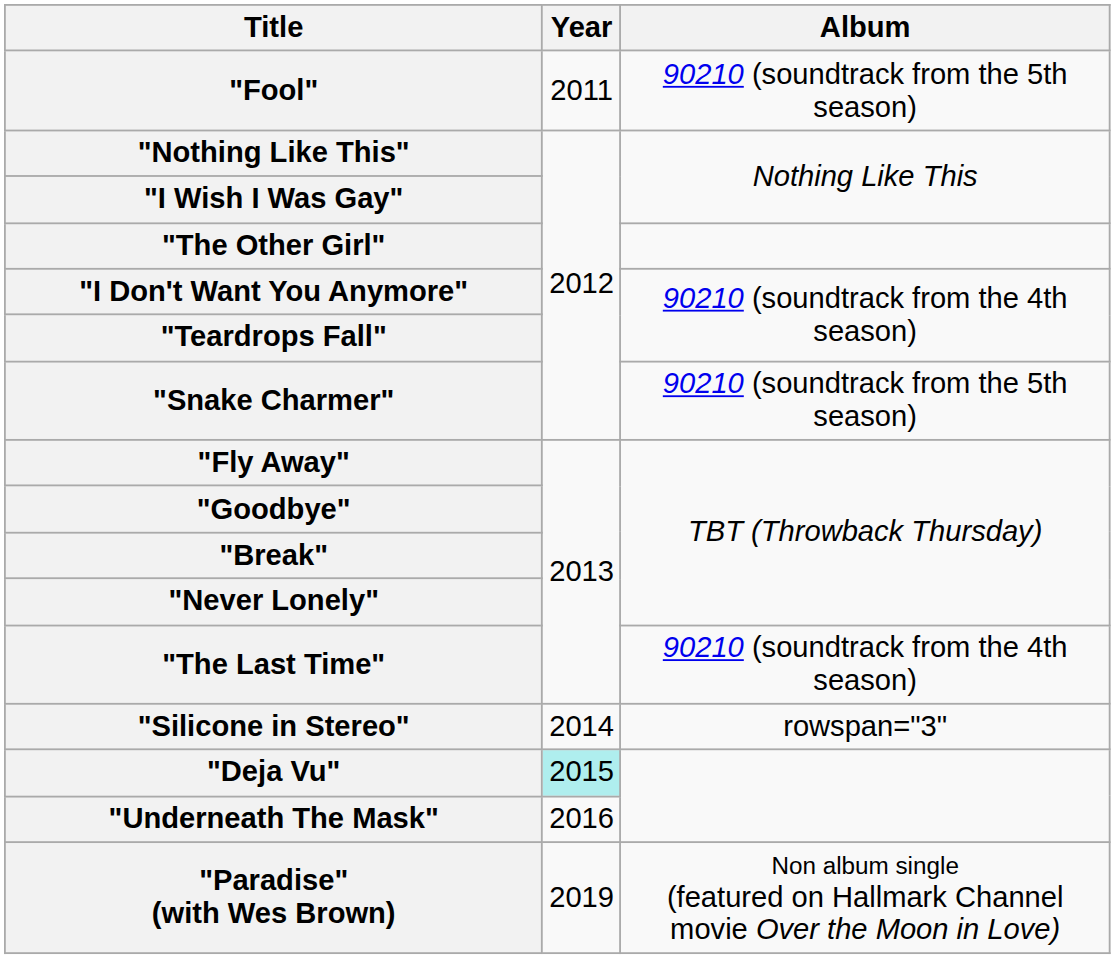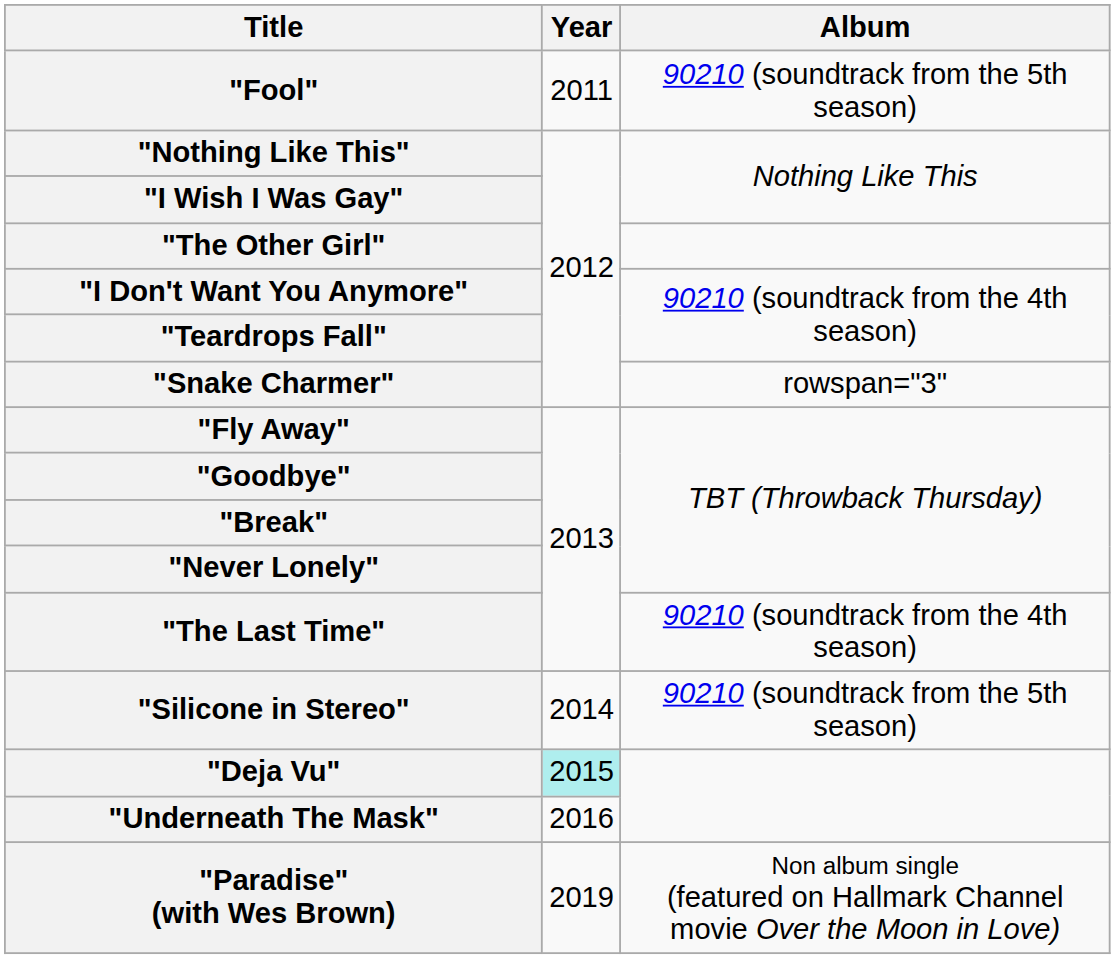(865, 400) 90210 (soundtrack from the 5th season) -> (865, 383) rowspan="3"
(865, 726) rowspan="3" -> (865, 709) 90210 (soundtrack from the 5th season)
